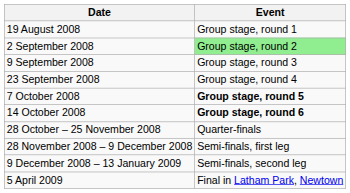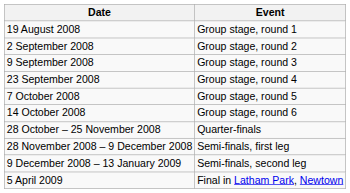(247, 46) lightgreen background -> (247, 46) no background
(251, 96) bold -> (247, 96) normal
(251, 113) bold -> (247, 113) normal
